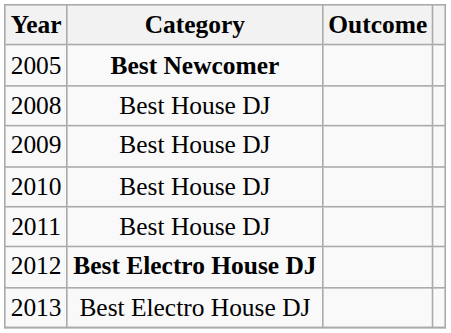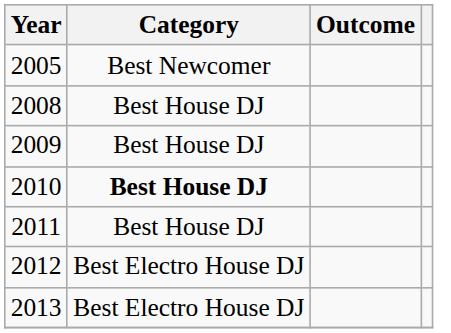(195, 65) bold -> (189, 65) normal
(195, 186) normal -> (189, 186) bold
(195, 266) bold -> (189, 266) normal
